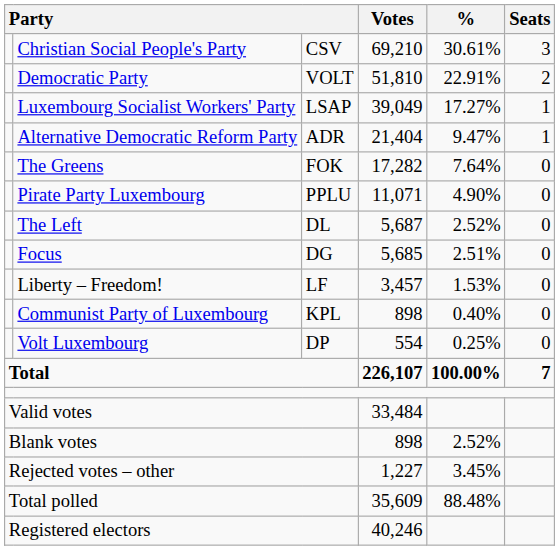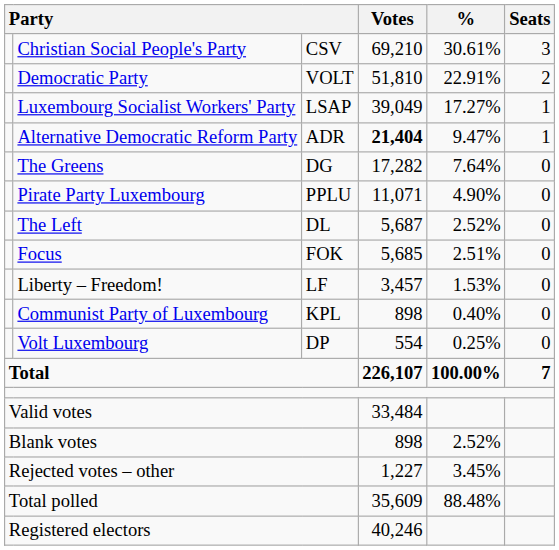(397, 136) normal -> (397, 136) bold
(324, 166) FOK -> (319, 166) DG
(319, 254) DG -> (324, 254) FOK
